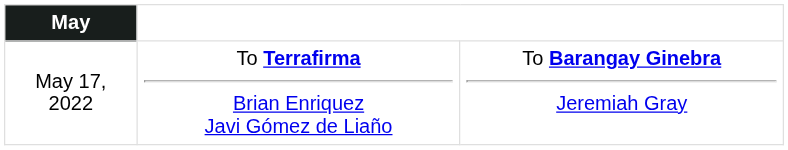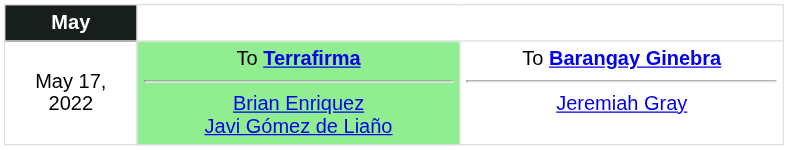(299, 92) no background -> (299, 92) lightgreen background
